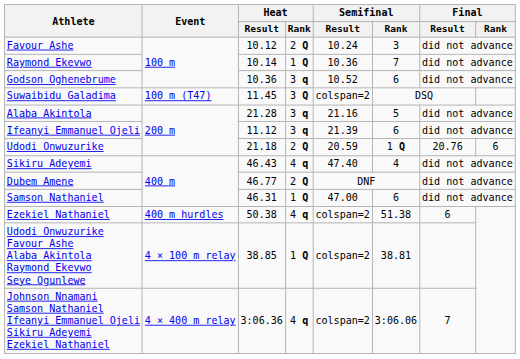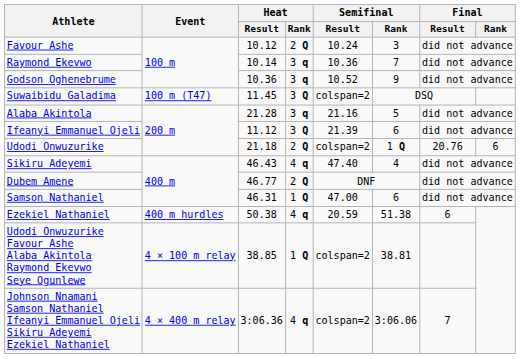(299, 62) 1 Q -> (299, 62) 3 q
(396, 79) 6 -> (396, 79) 9
(299, 130) 3 q -> (299, 130) 3 Q
(343, 147) 20.59 -> (343, 147) colspan=2
(343, 214) colspan=2 -> (343, 214) 20.59
